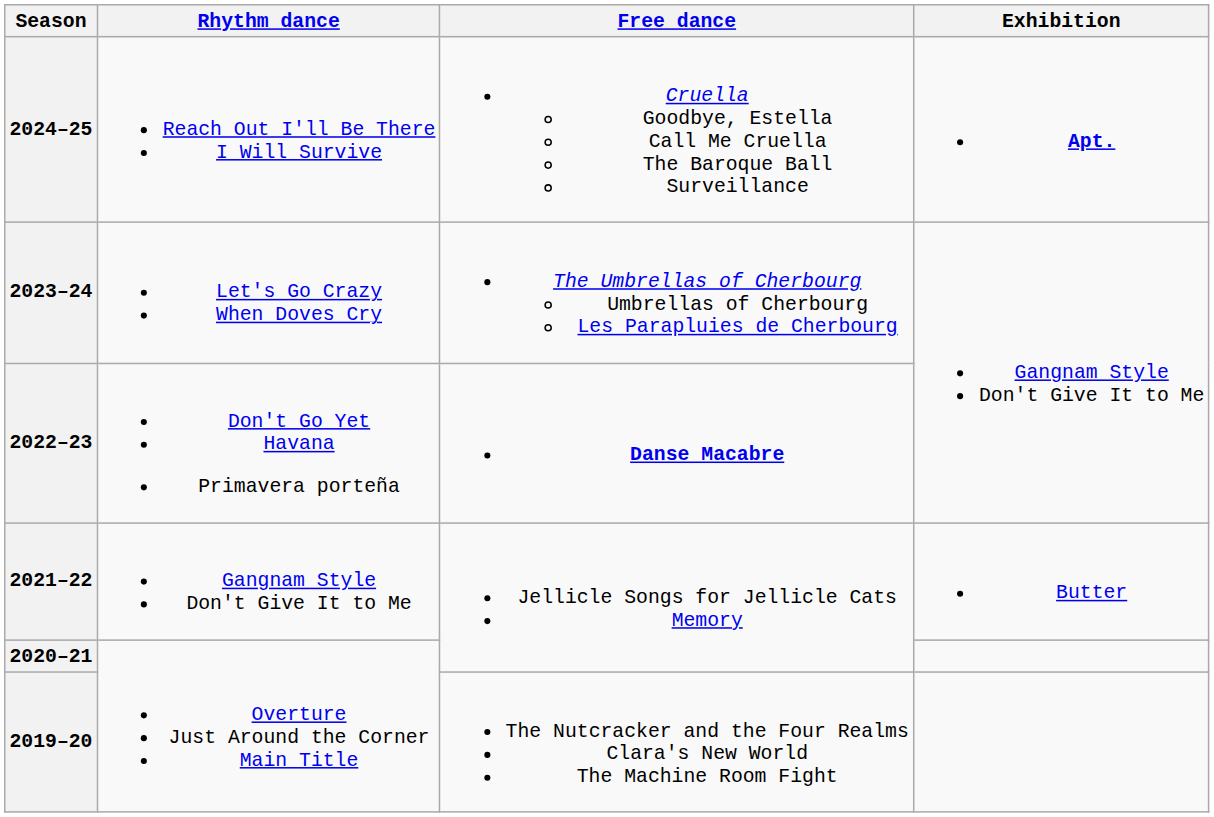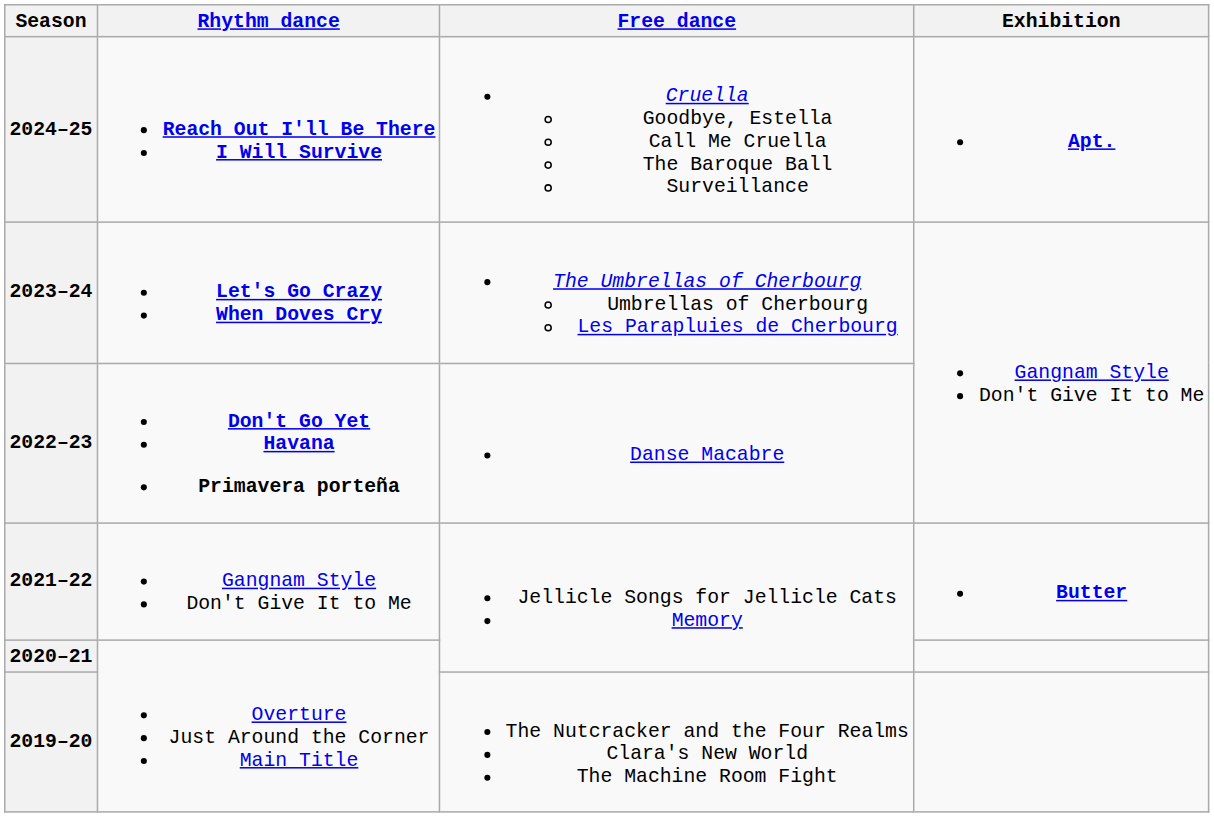(269, 141) normal -> (269, 141) bold
(269, 304) normal -> (269, 304) bold
(269, 454) normal -> (269, 454) bold
(677, 454) bold -> (677, 454) normal
(1061, 593) normal -> (1061, 593) bold
